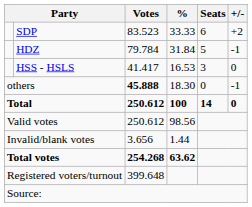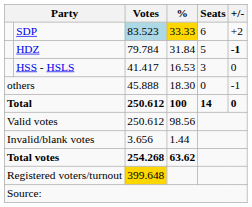(143, 31) no background -> (143, 31) lightblue background
(182, 31) no background -> (182, 31) gold background
(236, 49) normal -> (236, 49) bold
(143, 85) bold -> (143, 85) normal
(146, 175) no background -> (146, 175) gold background
